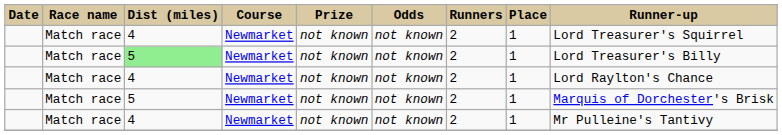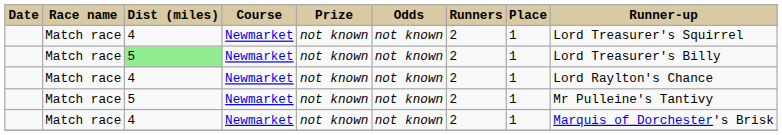(664, 99) Marquis of Dorchester's Brisk -> (633, 99) Mr Pulleine's Tantivy
(633, 120) Mr Pulleine's Tantivy -> (664, 120) Marquis of Dorchester's Brisk
